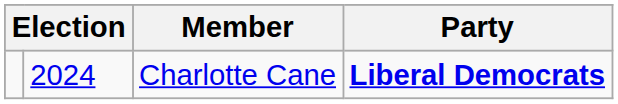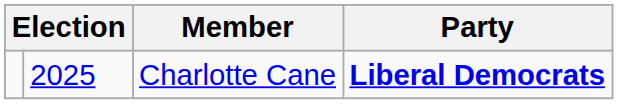(63, 74) 2024 -> (63, 74) 2025
